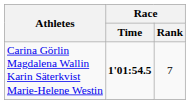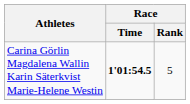(170, 71) 7 -> (170, 71) 5
